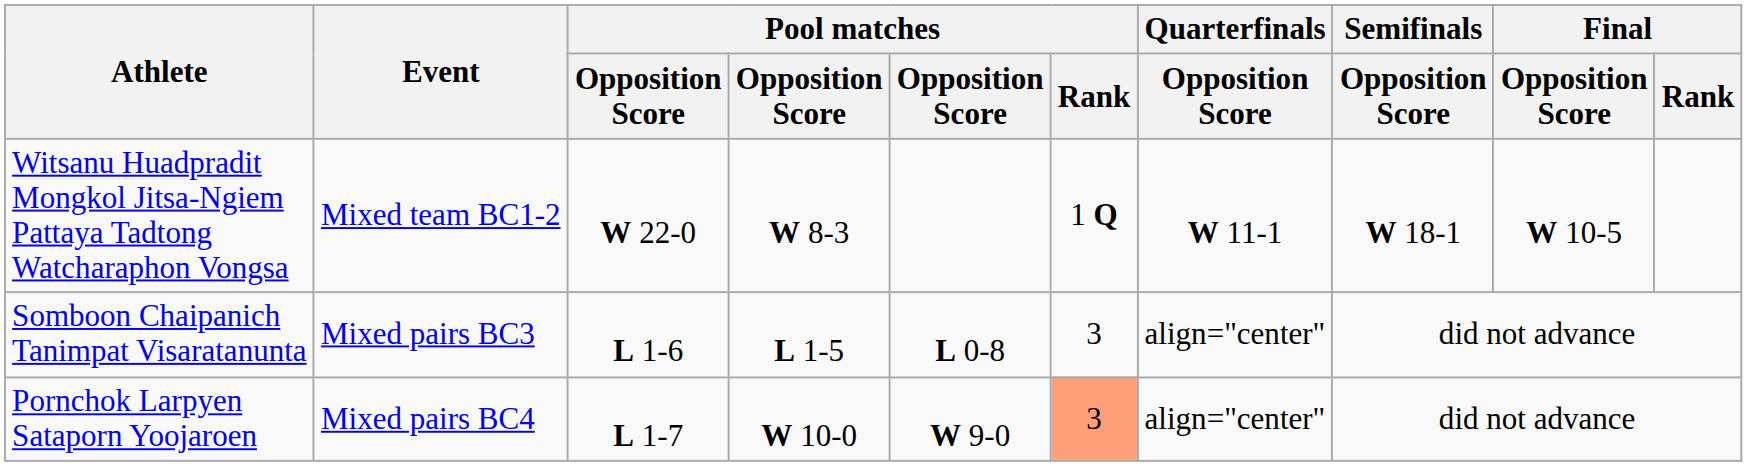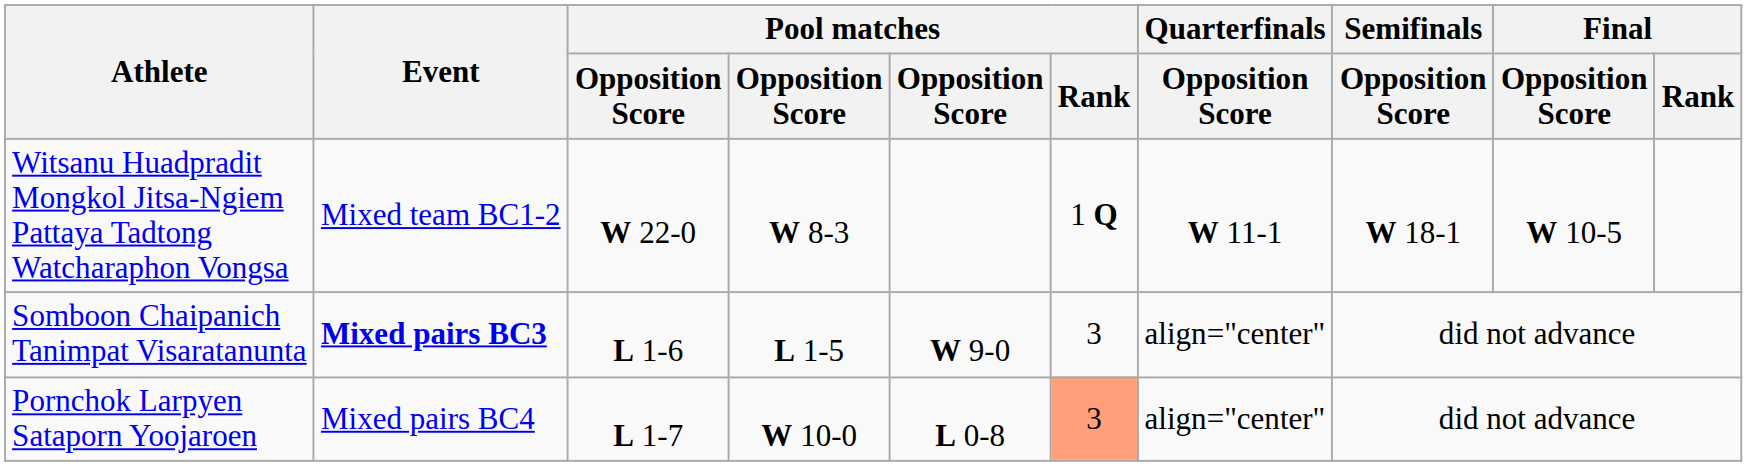(428, 333) normal -> (434, 333) bold
(970, 351) L 0-8 -> (970, 351) W 9-0
(970, 435) W 9-0 -> (970, 435) L 0-8
